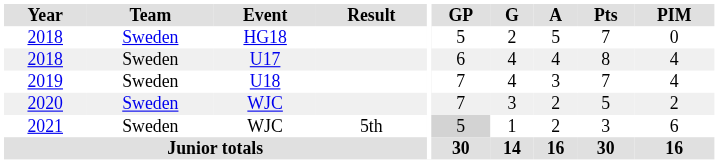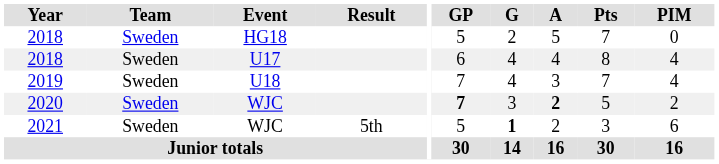(461, 103) normal -> (461, 103) bold
(556, 103) normal -> (556, 103) bold
(461, 126) lightgrey background -> (461, 126) no background
(512, 126) normal -> (512, 126) bold
